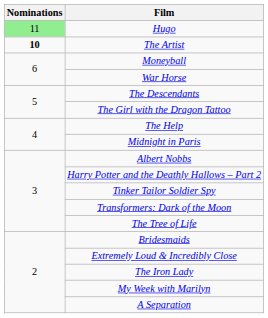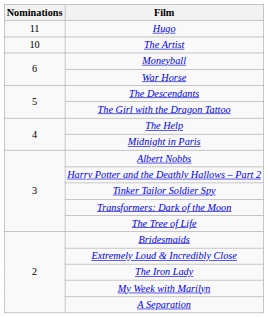(35, 28) lightgreen background -> (35, 28) no background
(35, 45) bold -> (35, 45) normal
